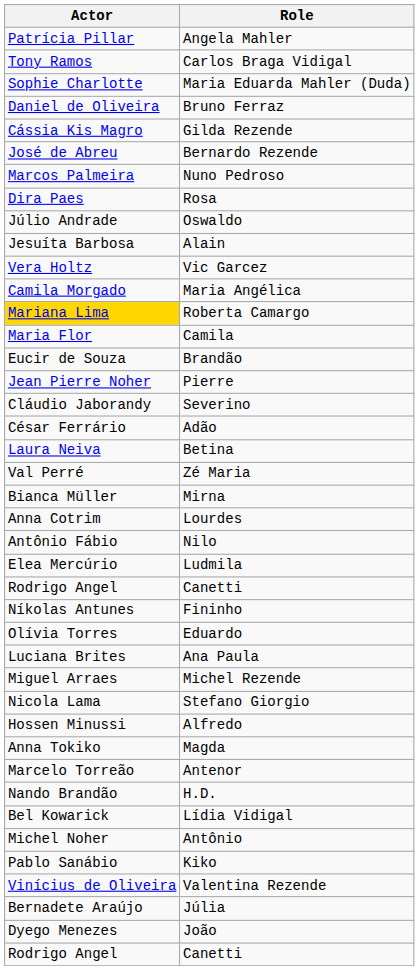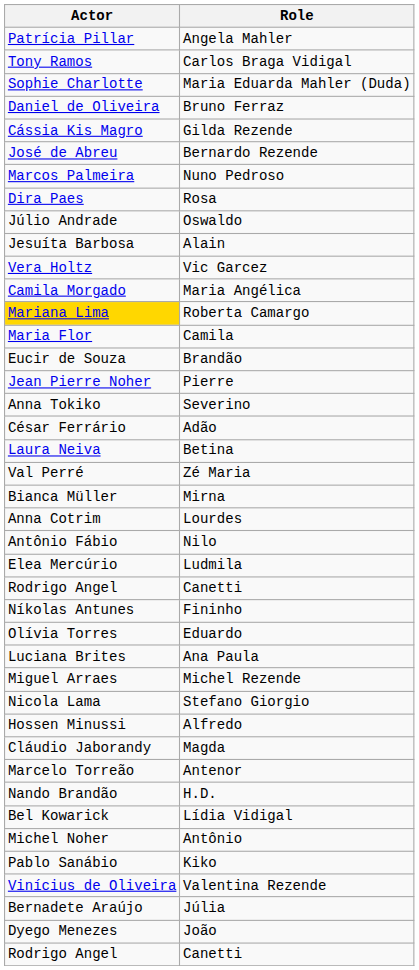(79, 405) Cláudio Jaborandy -> (54, 405) Anna Tokiko
(54, 748) Anna Tokiko -> (79, 748) Cláudio Jaborandy
